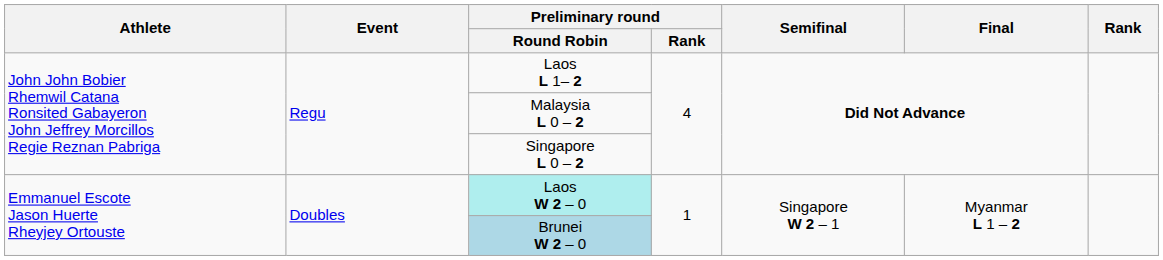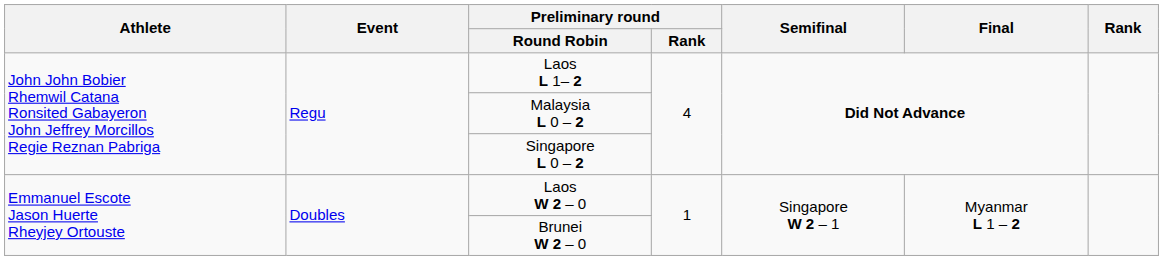(560, 195) paleturquoise background -> (560, 195) no background
(560, 236) lightblue background -> (560, 236) no background
